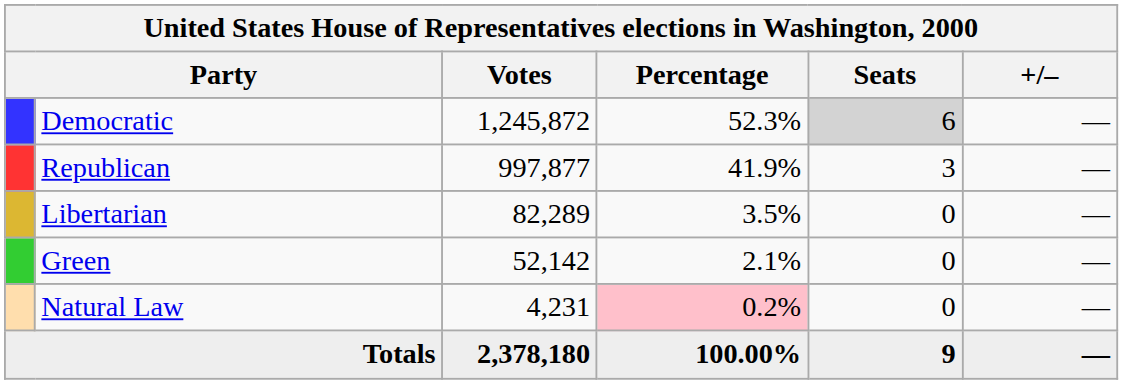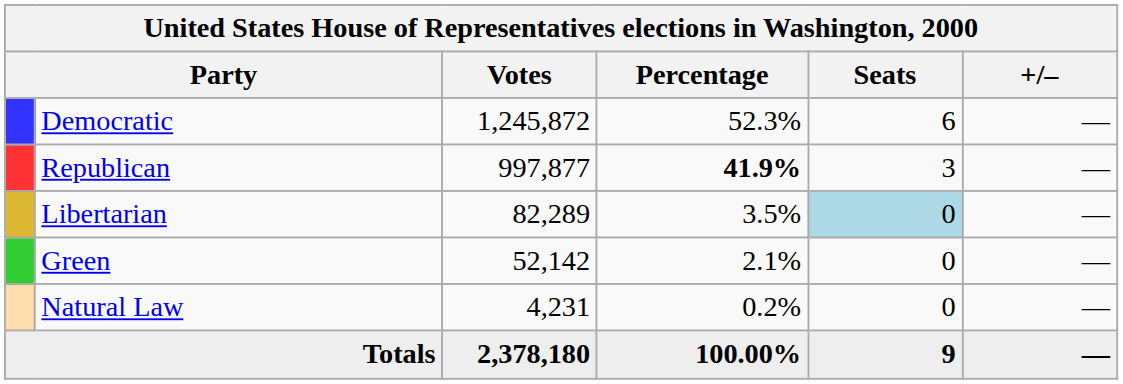(949, 121) lightgrey background -> (949, 121) no background
(765, 167) normal -> (762, 167) bold
(949, 214) no background -> (949, 214) lightblue background
(772, 307) pink background -> (772, 307) no background
